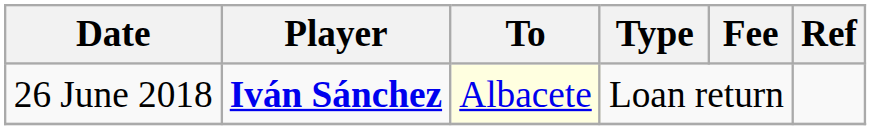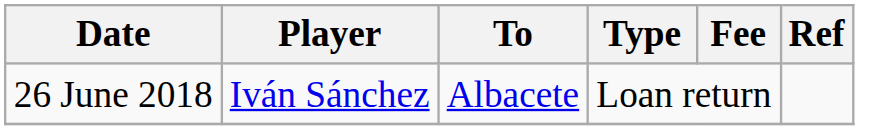(336, 93) bold -> (330, 93) normal
(526, 93) lightyellow background -> (513, 93) no background
